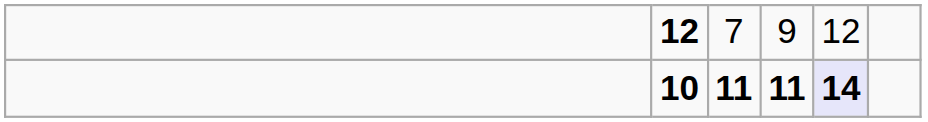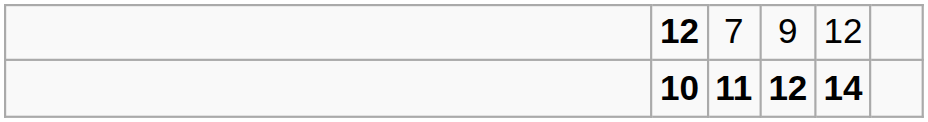(787, 87) 11 -> (788, 87) 12
(841, 87) lavender background -> (843, 87) no background
